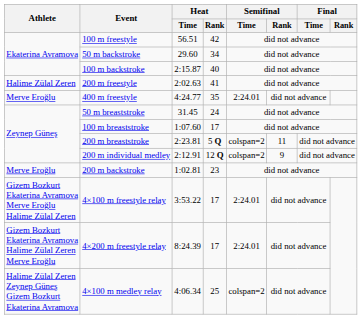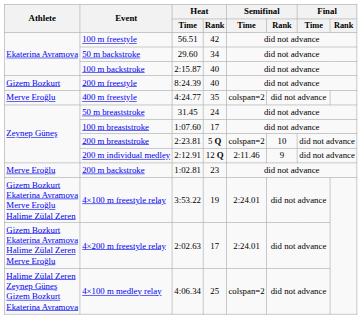(41, 83) Halime Zülal Zeren -> (33, 83) Gizem Bozkurt
(188, 83) 2:02.63 -> (188, 83) 8:24.39
(215, 83) 41 -> (215, 83) 40
(247, 98) 2:24.01 -> (247, 98) colspan=2
(282, 141) 11 -> (282, 141) 10
(247, 156) colspan=2 -> (247, 156) 2:11.46
(215, 200) 17 -> (215, 200) 19
(188, 246) 8:24.39 -> (188, 246) 2:02.63
